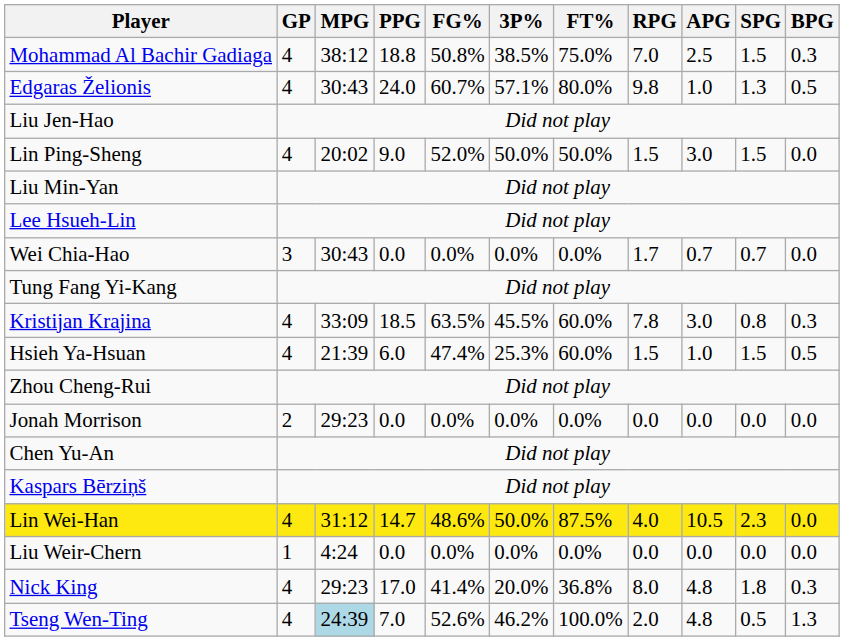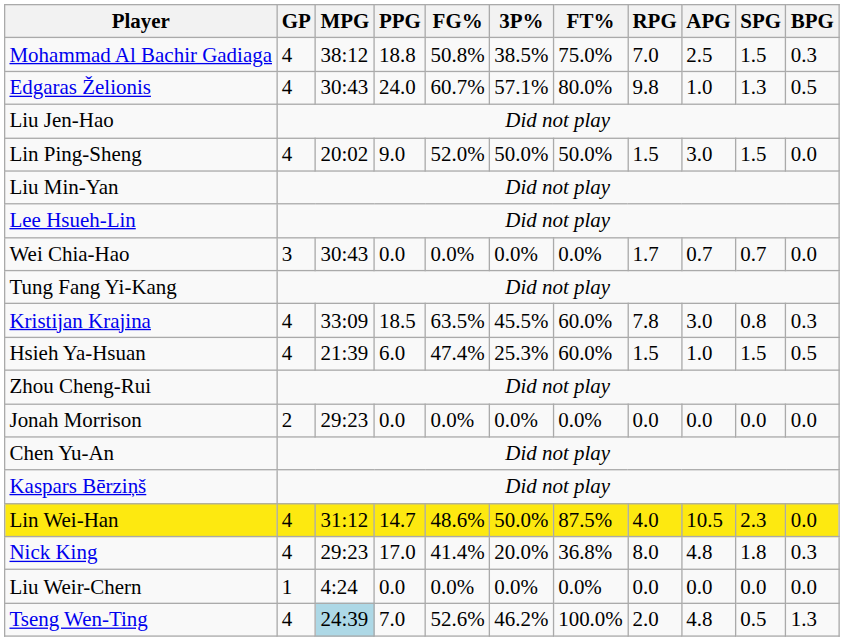rows swapped: (75, 552) <-> (53, 586)
